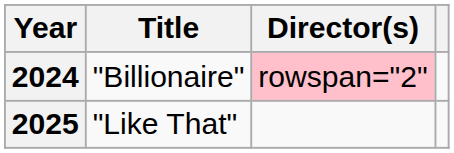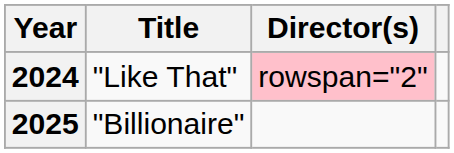(169, 76) "Billionaire" -> (165, 76) "Like That"
(165, 123) "Like That" -> (169, 123) "Billionaire"
